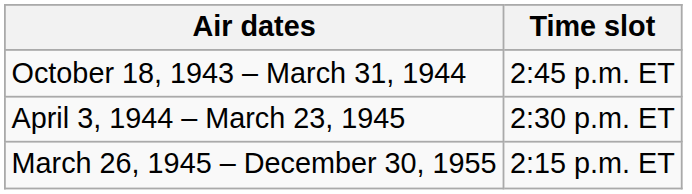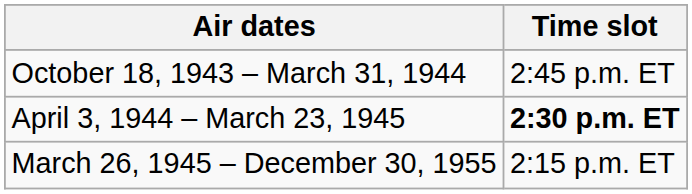(592, 118) normal -> (595, 118) bold
